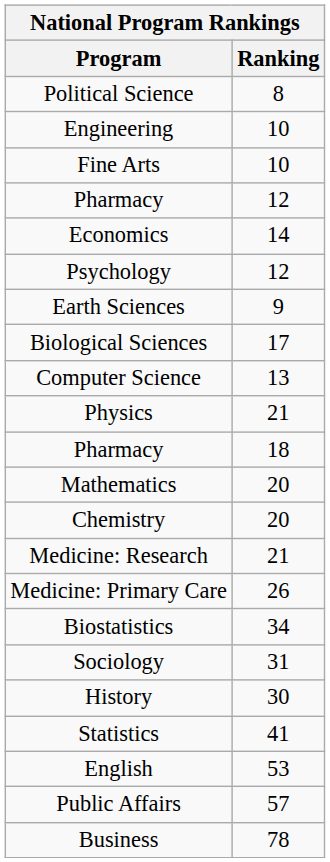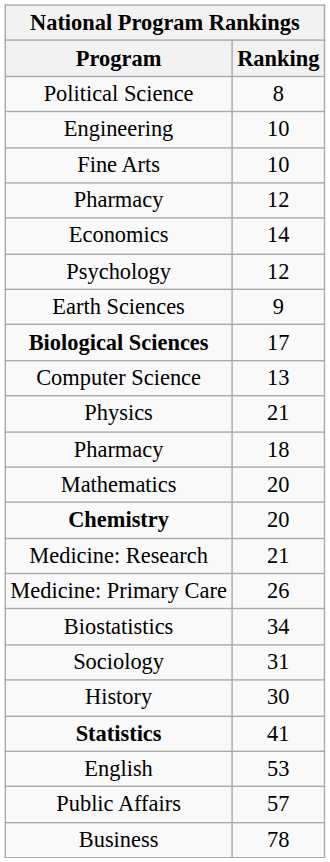(119, 342) normal -> (119, 342) bold
(119, 520) normal -> (119, 520) bold
(119, 733) normal -> (119, 733) bold
